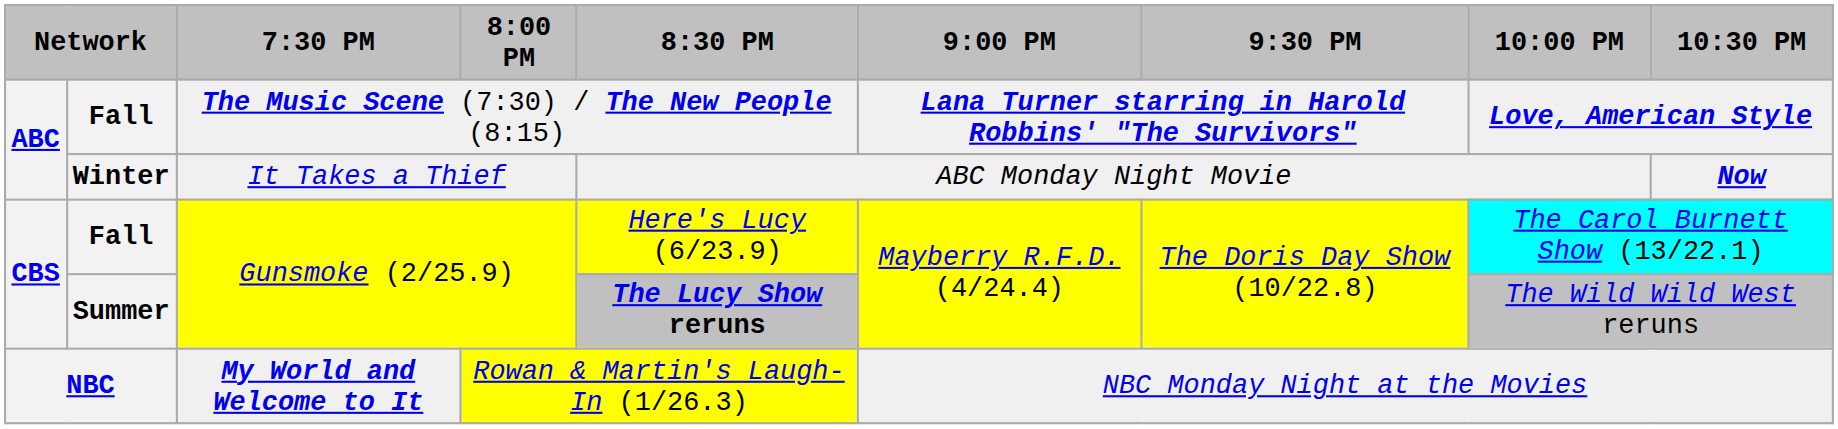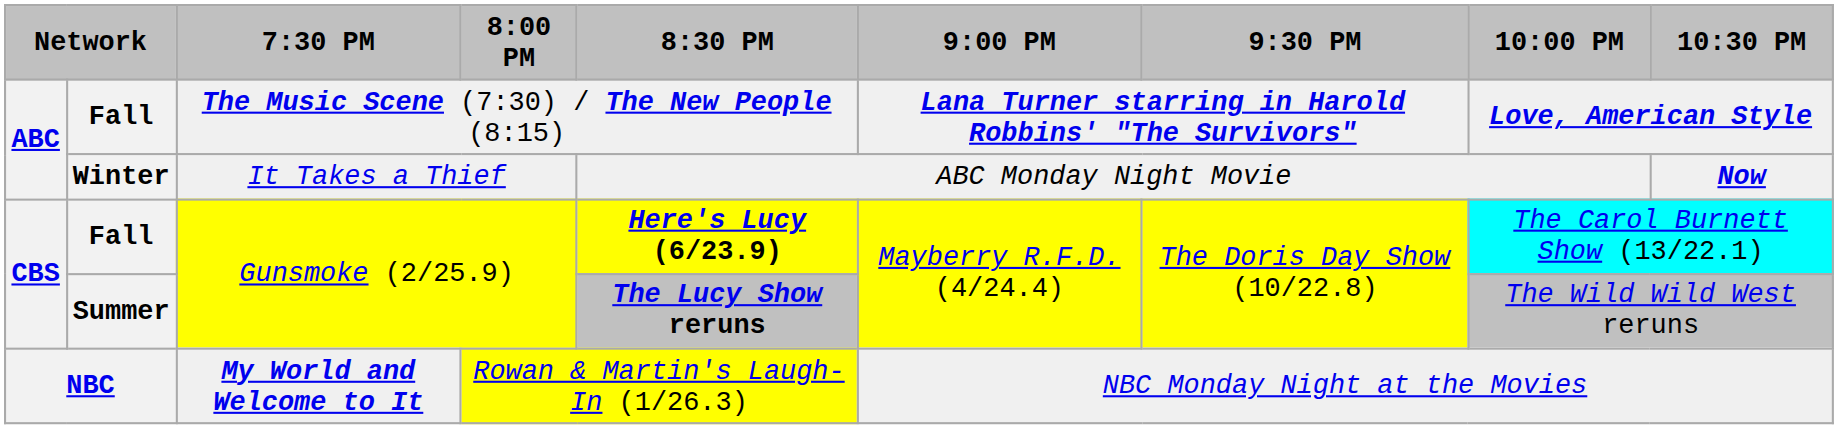(717, 236) normal -> (717, 236) bold
